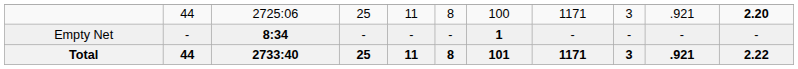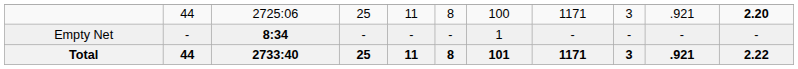(499, 34) bold -> (499, 34) normal
